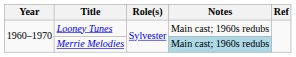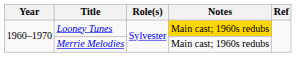(220, 28) no background -> (220, 28) gold background
(220, 44) lightblue background -> (220, 44) no background
